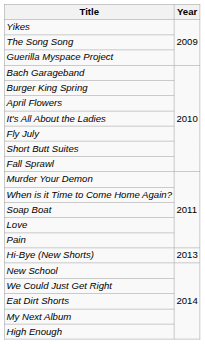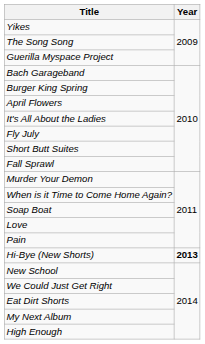(187, 255) normal -> (187, 255) bold
